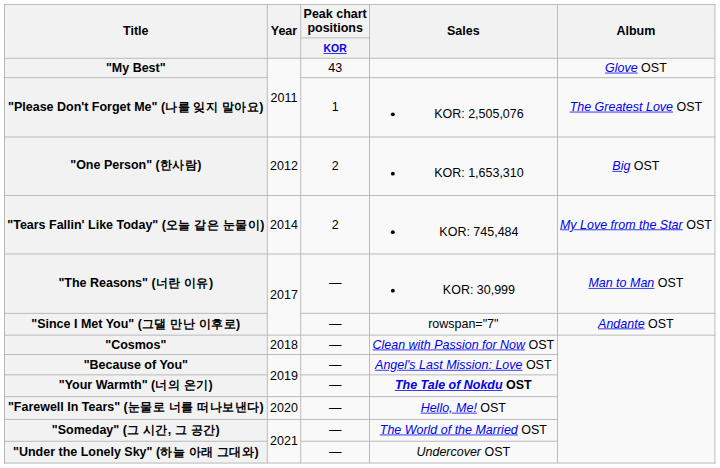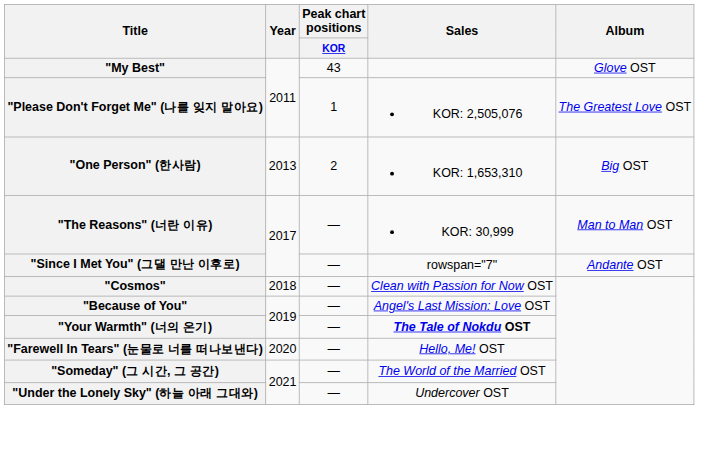(284, 166) 2012 -> (283, 166) 2013
- row: (136, 224)
